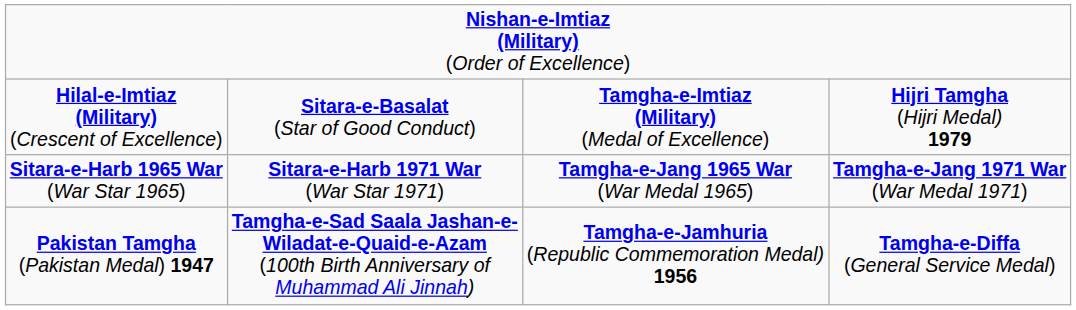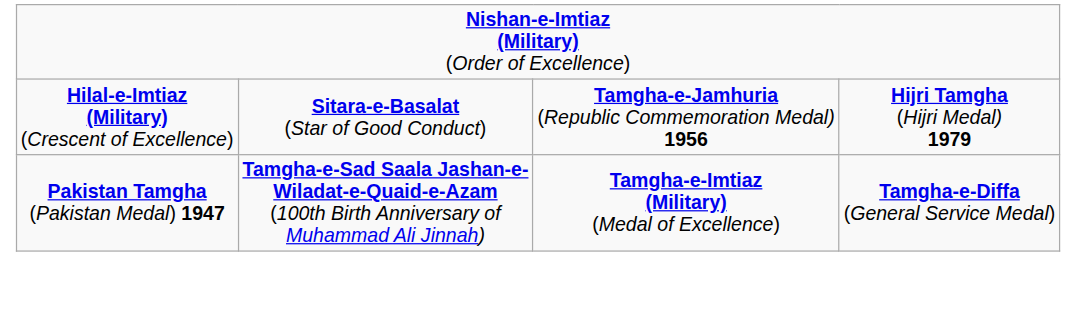(675, 116) Tamgha-e-Imtiaz (Military) (Medal of Excellence) -> (686, 116) Tamgha-e-Jamhuria (Republic Commemoration Medal) 1956
- row: (116, 180)
(675, 255) Tamgha-e-Jamhuria (Republic Commemoration Medal) 1956 -> (686, 202) Tamgha-e-Imtiaz (Military) (Medal of Excellence)
